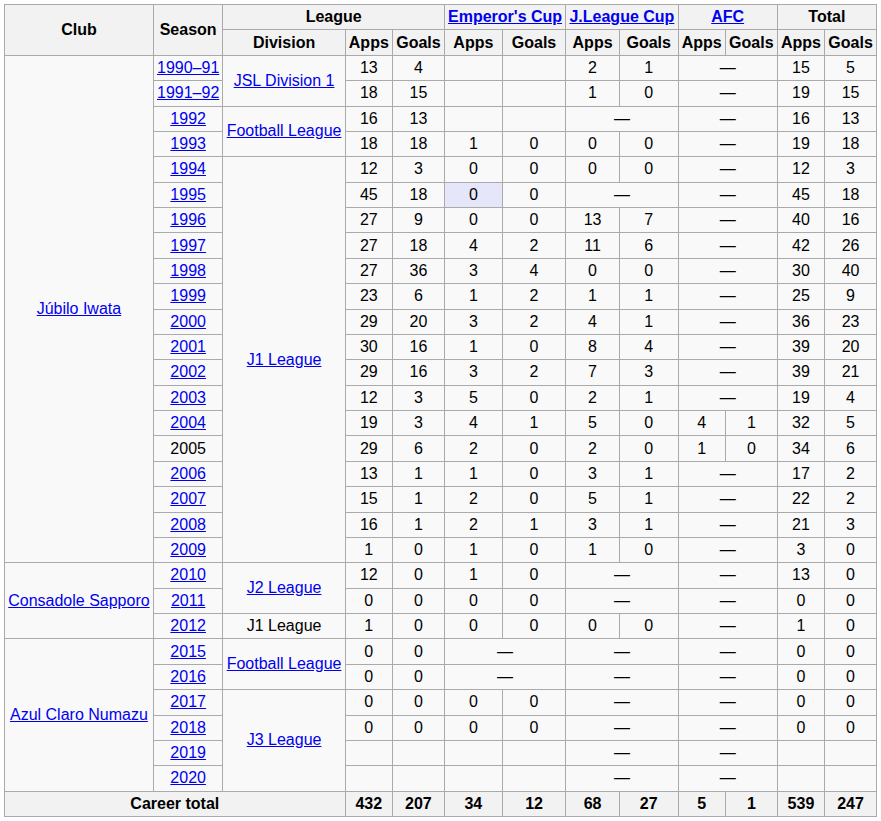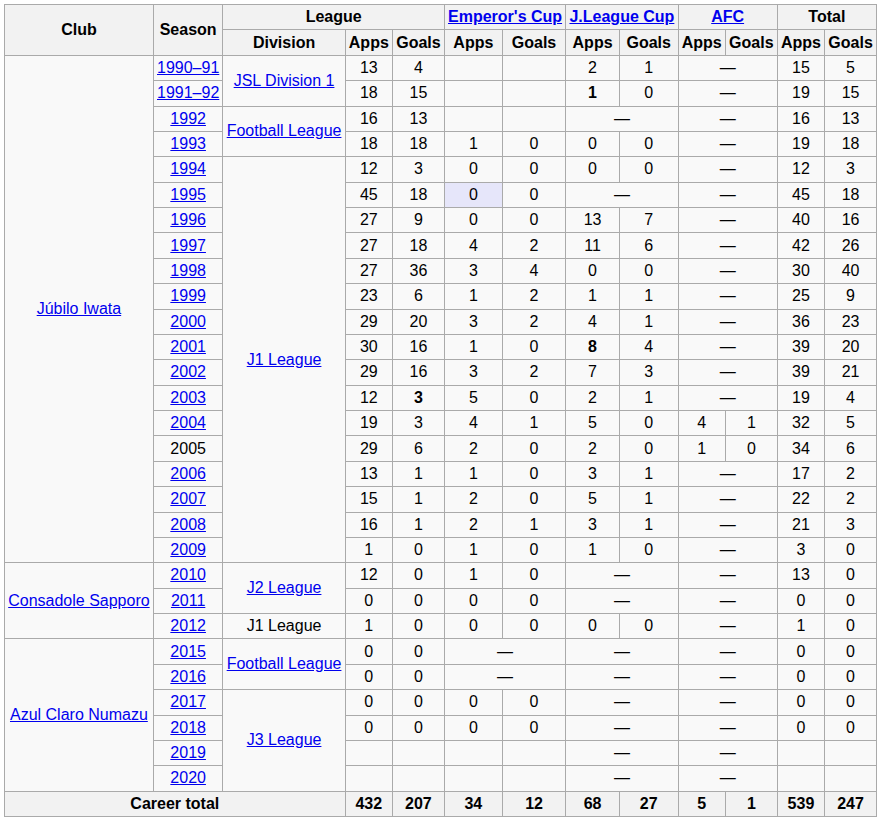(593, 93) normal -> (593, 93) bold
(593, 347) normal -> (593, 347) bold
(418, 397) normal -> (418, 397) bold
